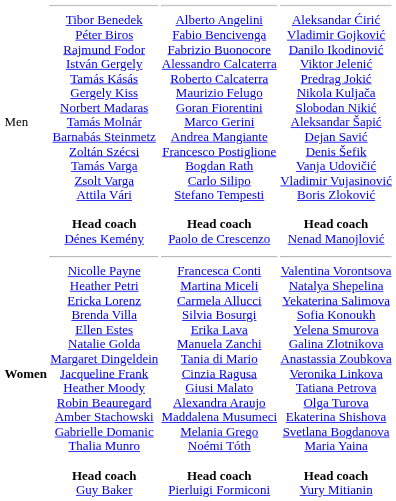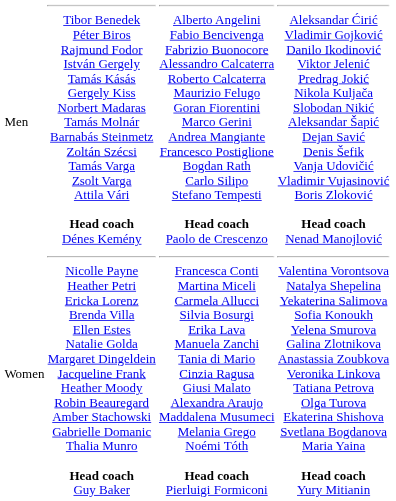(26, 373) bold -> (24, 373) normal
